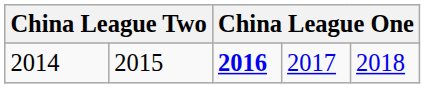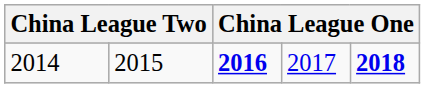(381, 62) normal -> (381, 62) bold
